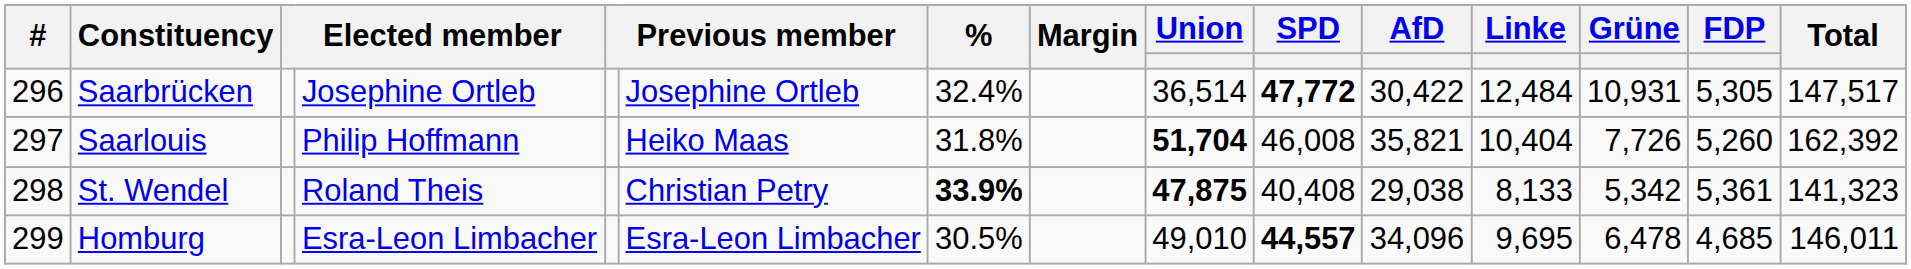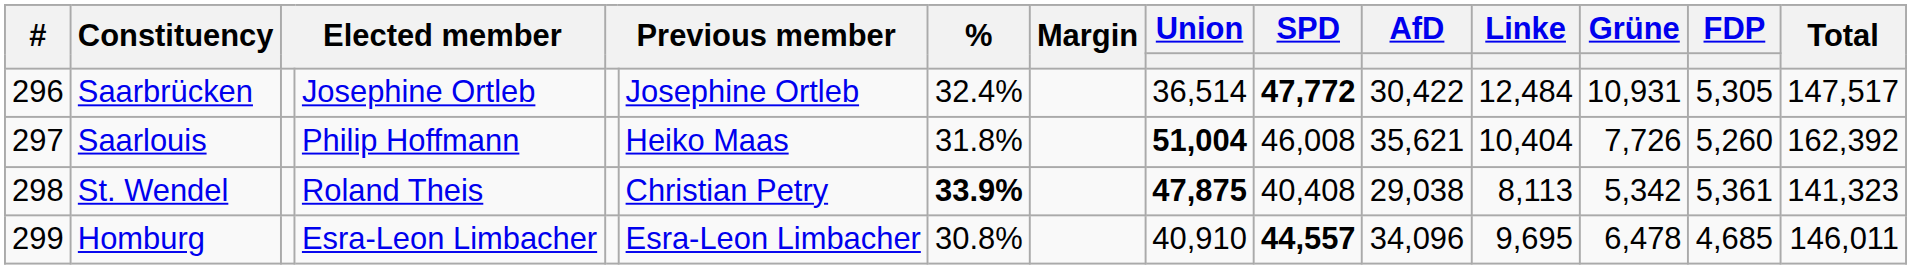(1200, 141) 51,704 -> (1200, 141) 51,004
(1417, 141) 35,821 -> (1417, 141) 35,621
(1534, 190) 8,133 -> (1535, 190) 8,113
(979, 239) 30.5% -> (979, 239) 30.8%
(1200, 239) 49,010 -> (1200, 239) 40,910
